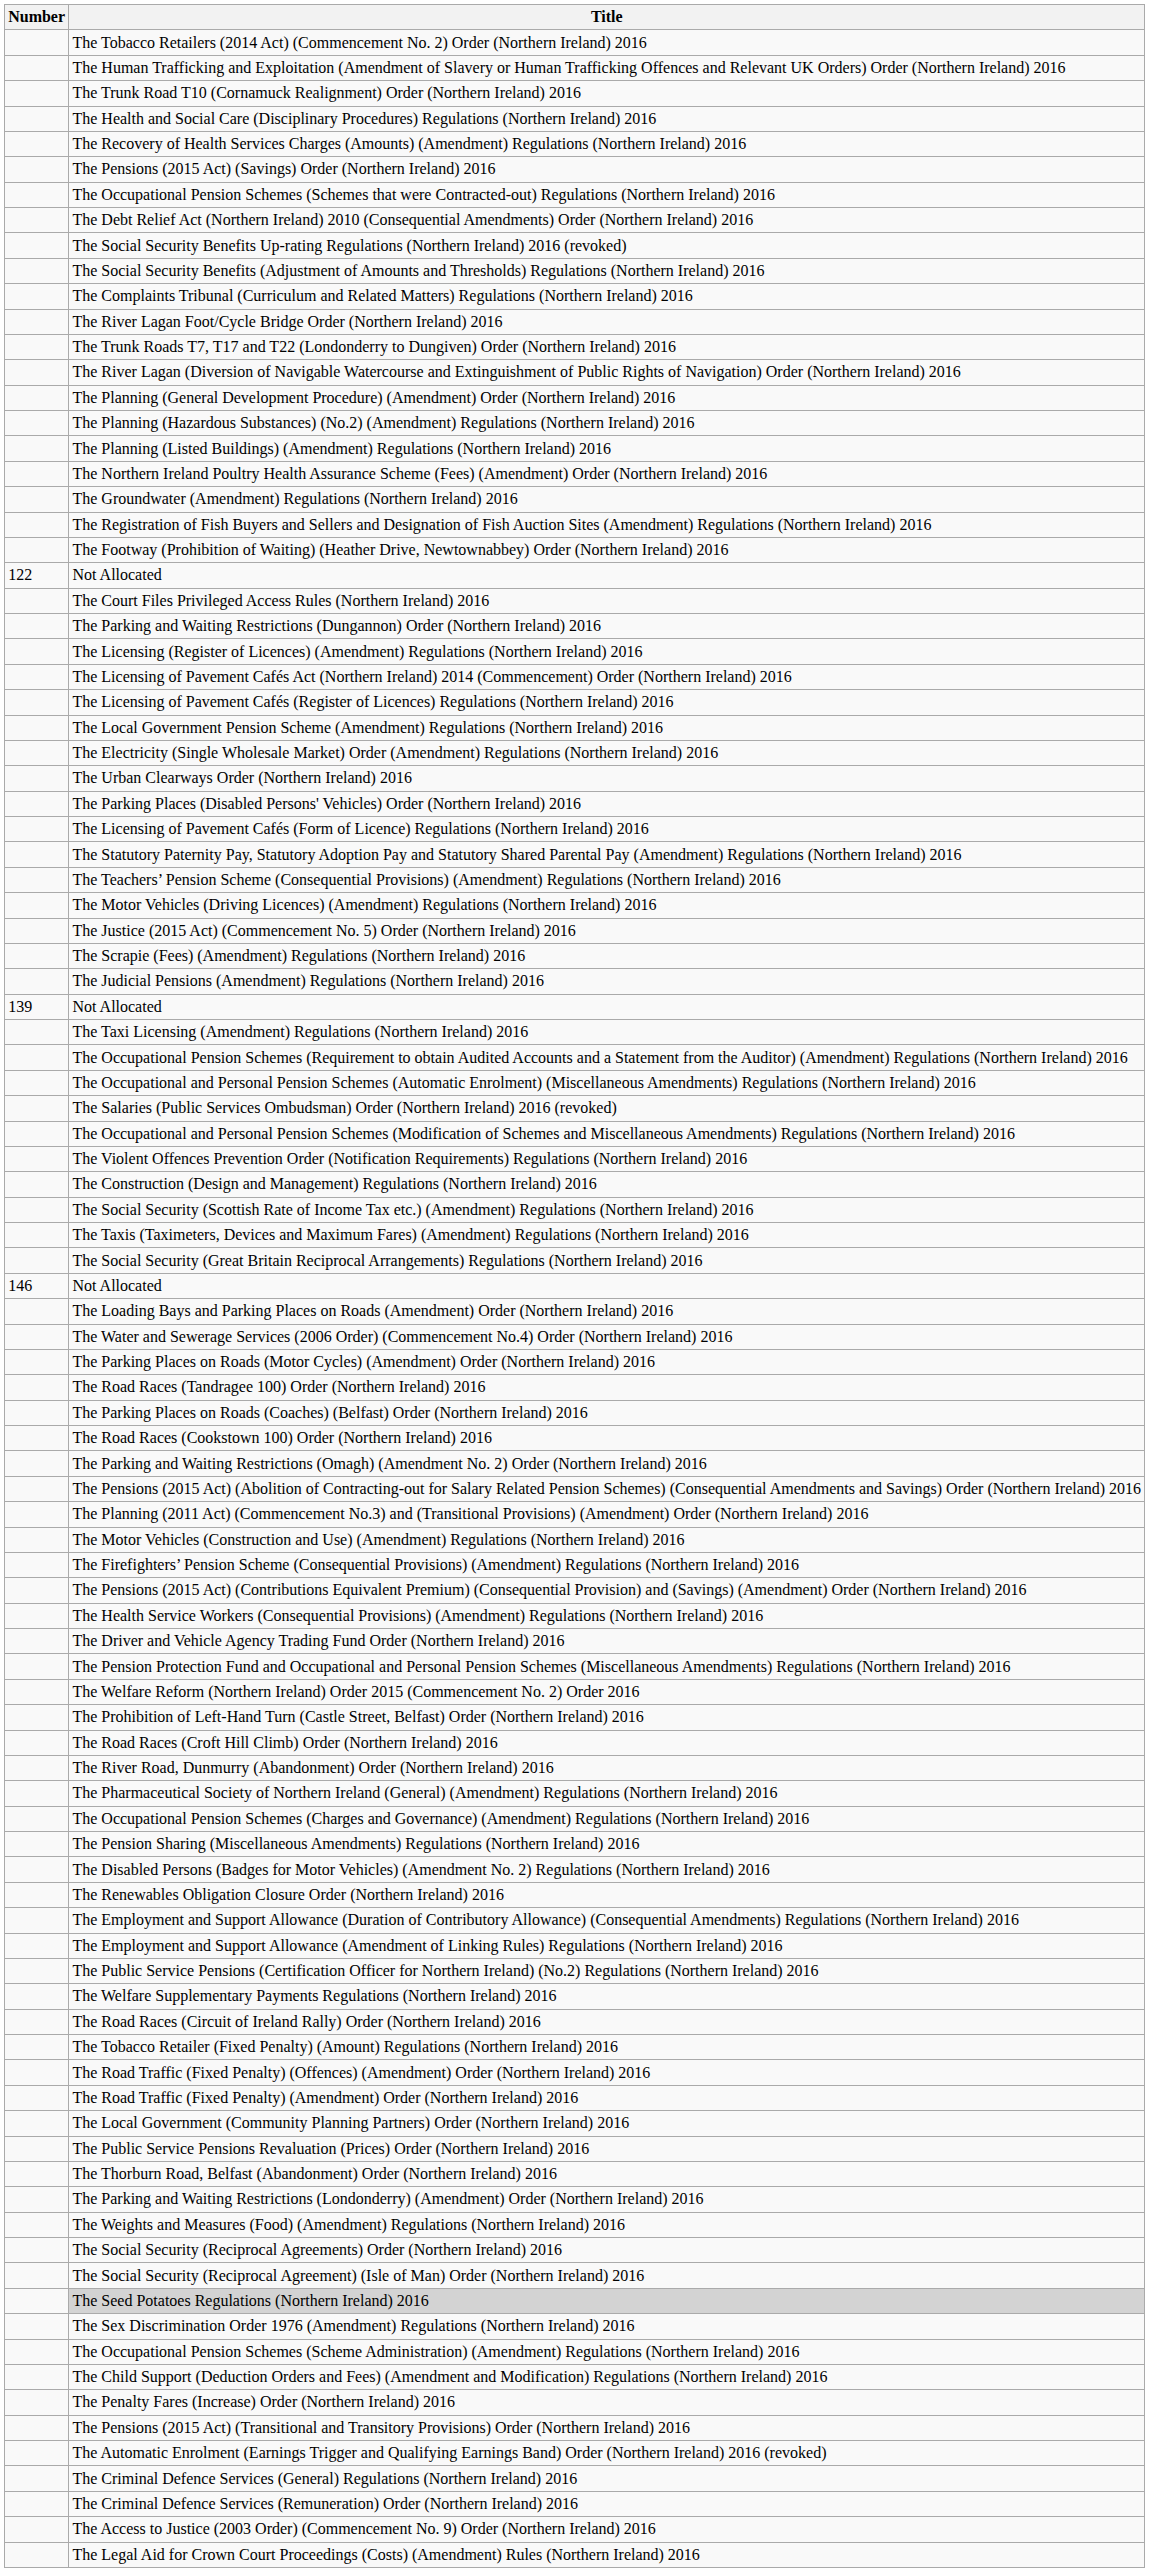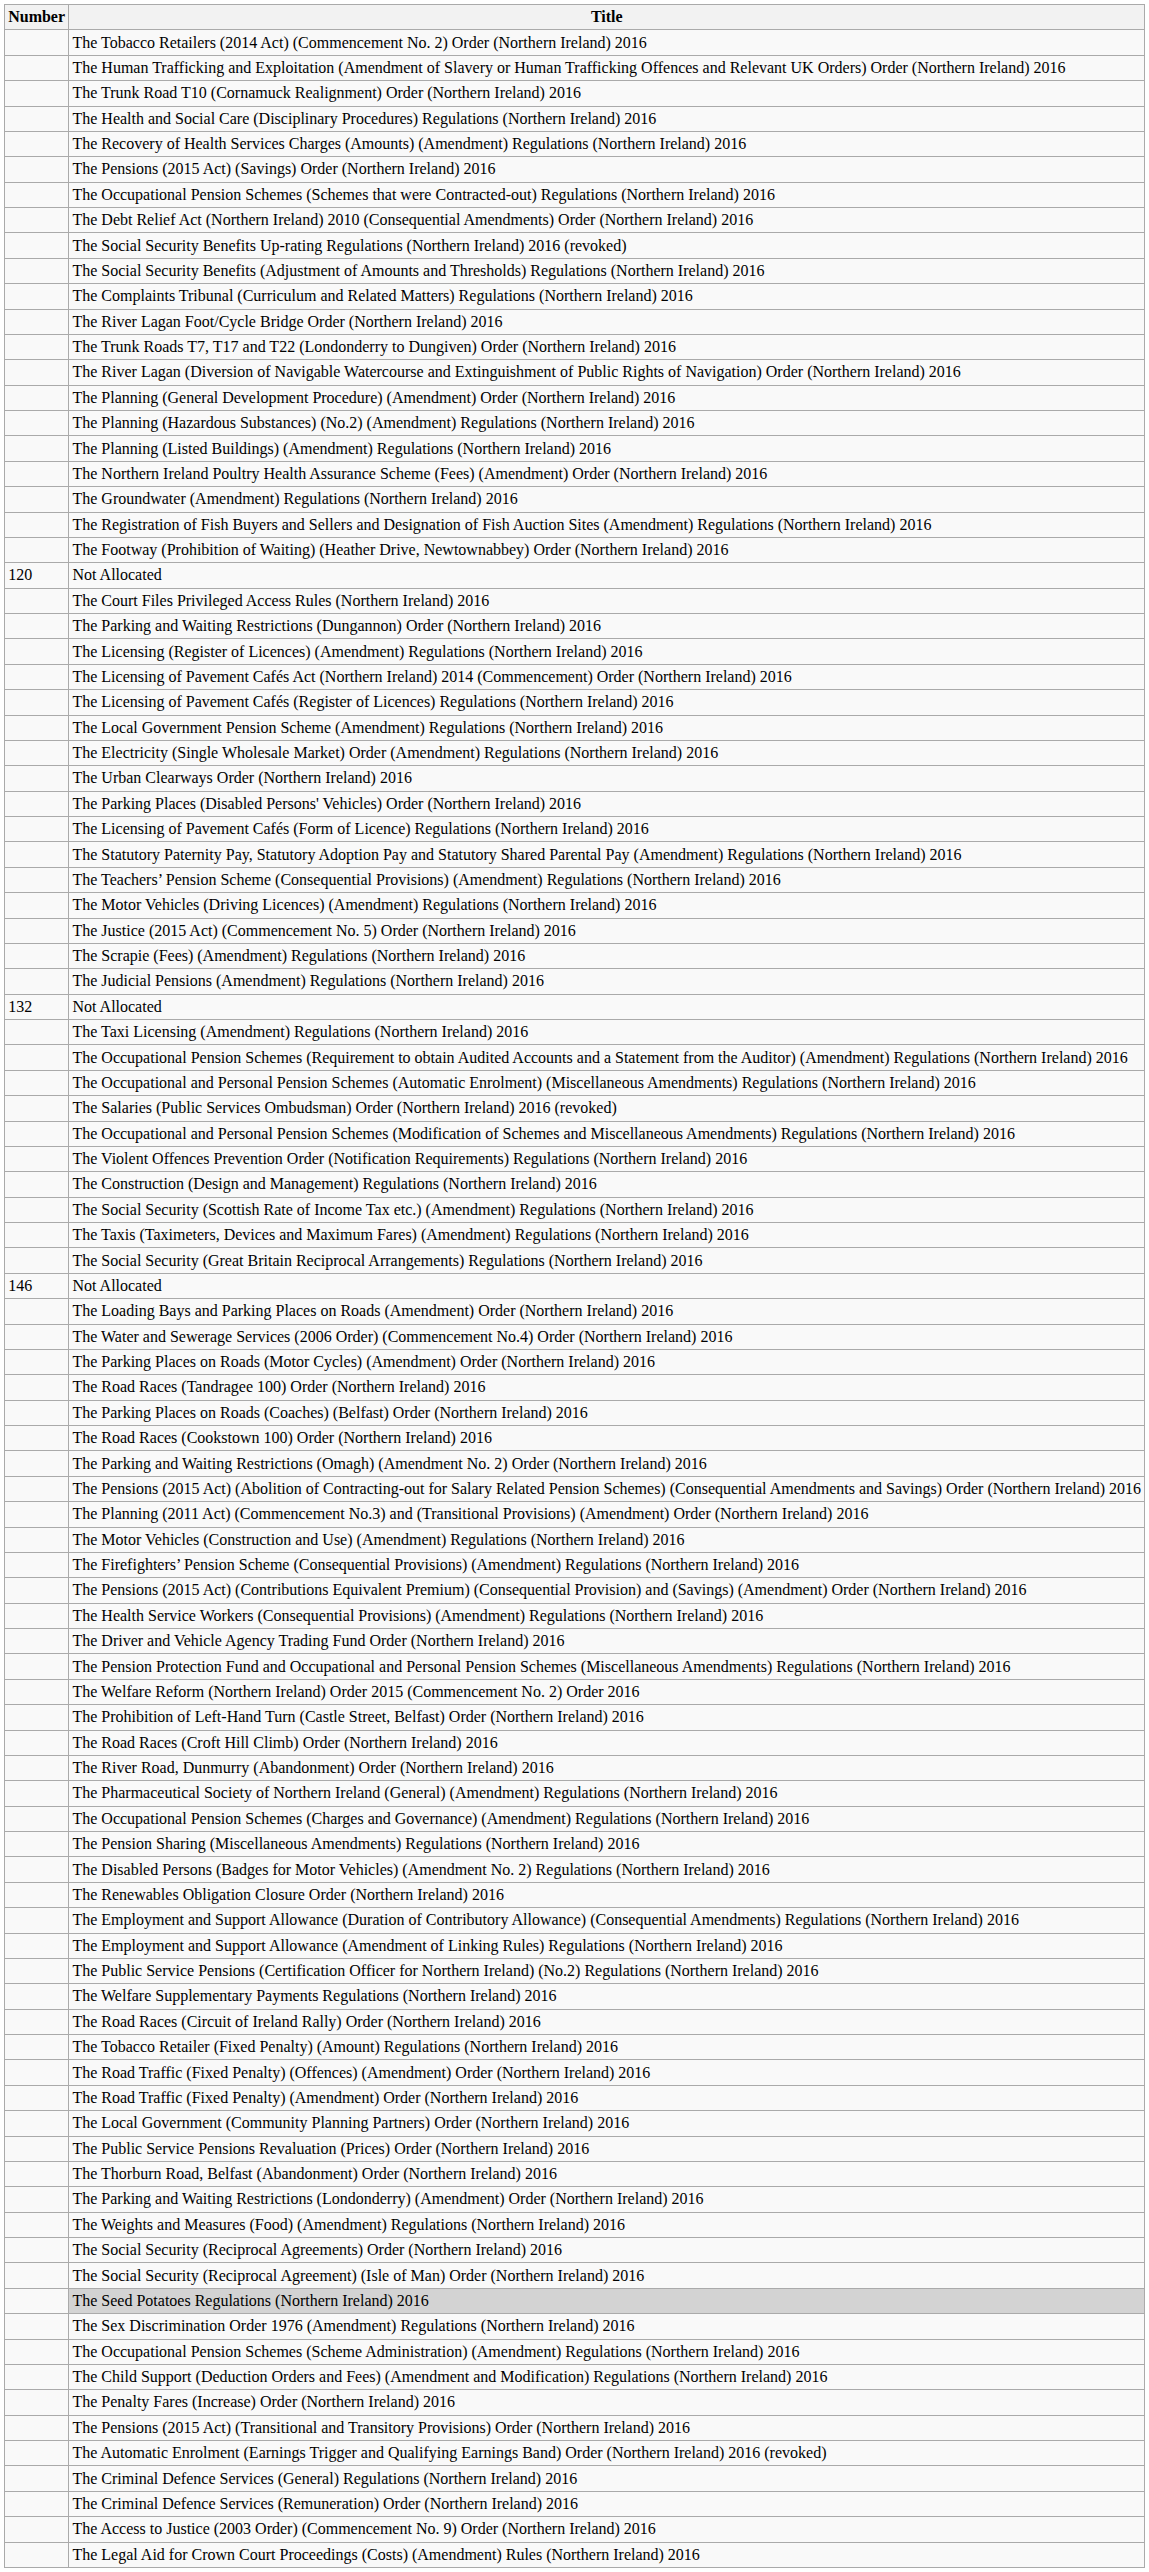(20, 575) 122 -> (20, 575) 120
(20, 1006) 139 -> (20, 1006) 132
